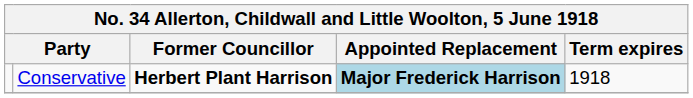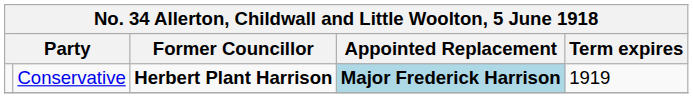(590, 78) 1918 -> (590, 78) 1919
